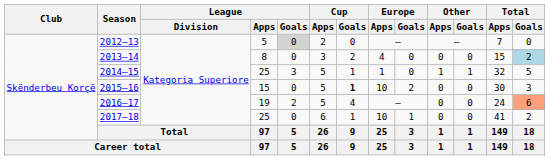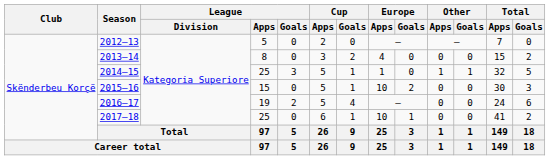(294, 42) lightgrey background -> (294, 42) no background
(529, 57) lightblue background -> (529, 57) no background
(352, 87) bold -> (352, 87) normal
(529, 102) lightsalmon background -> (529, 102) no background
